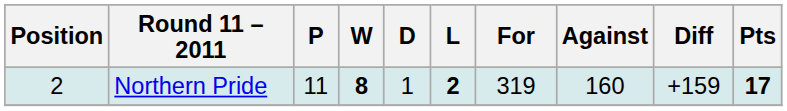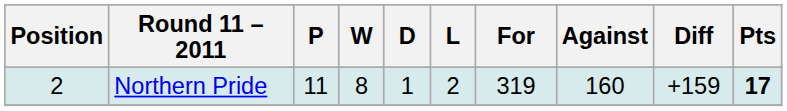(362, 86) bold -> (362, 86) normal
(453, 86) bold -> (453, 86) normal
